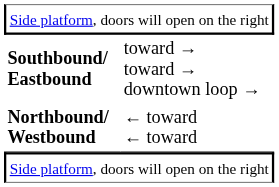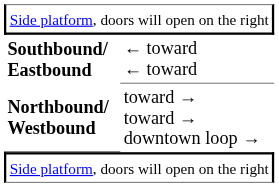(192, 68) toward → toward → downtown loop → -> (160, 58) ← toward ← toward
(160, 127) ← toward ← toward -> (192, 117) toward → toward → downtown loop →
